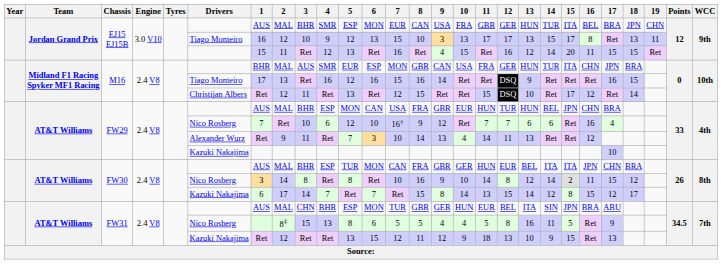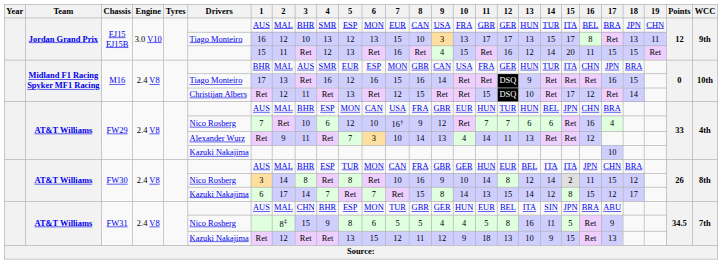(327, 38) 9 -> (327, 38) 13
(327, 223) 13 -> (327, 223) 9
